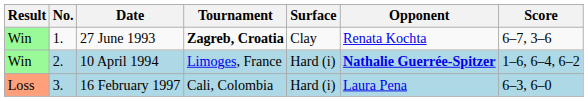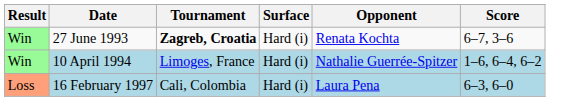- column: (63, 15)
(304, 38) Clay -> (285, 38) Hard (i)
(419, 61) bold -> (387, 61) normal
